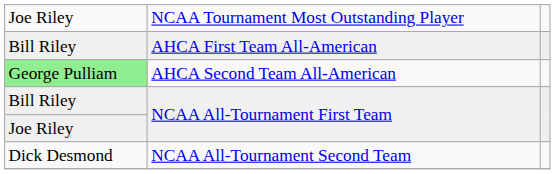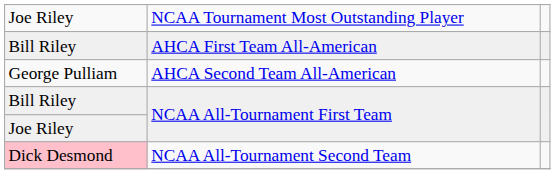(63, 73) lightgreen background -> (63, 73) no background
(61, 155) no background -> (61, 155) pink background
